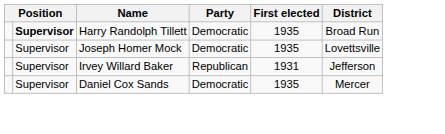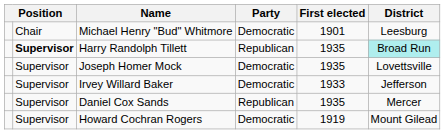+ row: (156, 31)
(220, 31) Democratic -> (266, 48) Republican
(352, 31) no background -> (404, 48) paleturquoise background
(220, 66) Republican -> (266, 84) Democratic
(287, 66) 1931 -> (332, 84) 1933
(220, 84) Democratic -> (266, 102) Republican
+ row: (141, 119)
